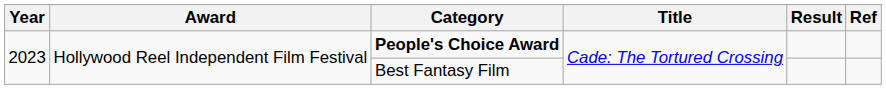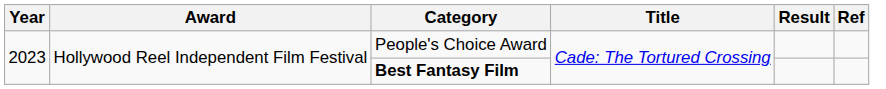(467, 44) bold -> (461, 44) normal
(442, 71) normal -> (447, 71) bold
